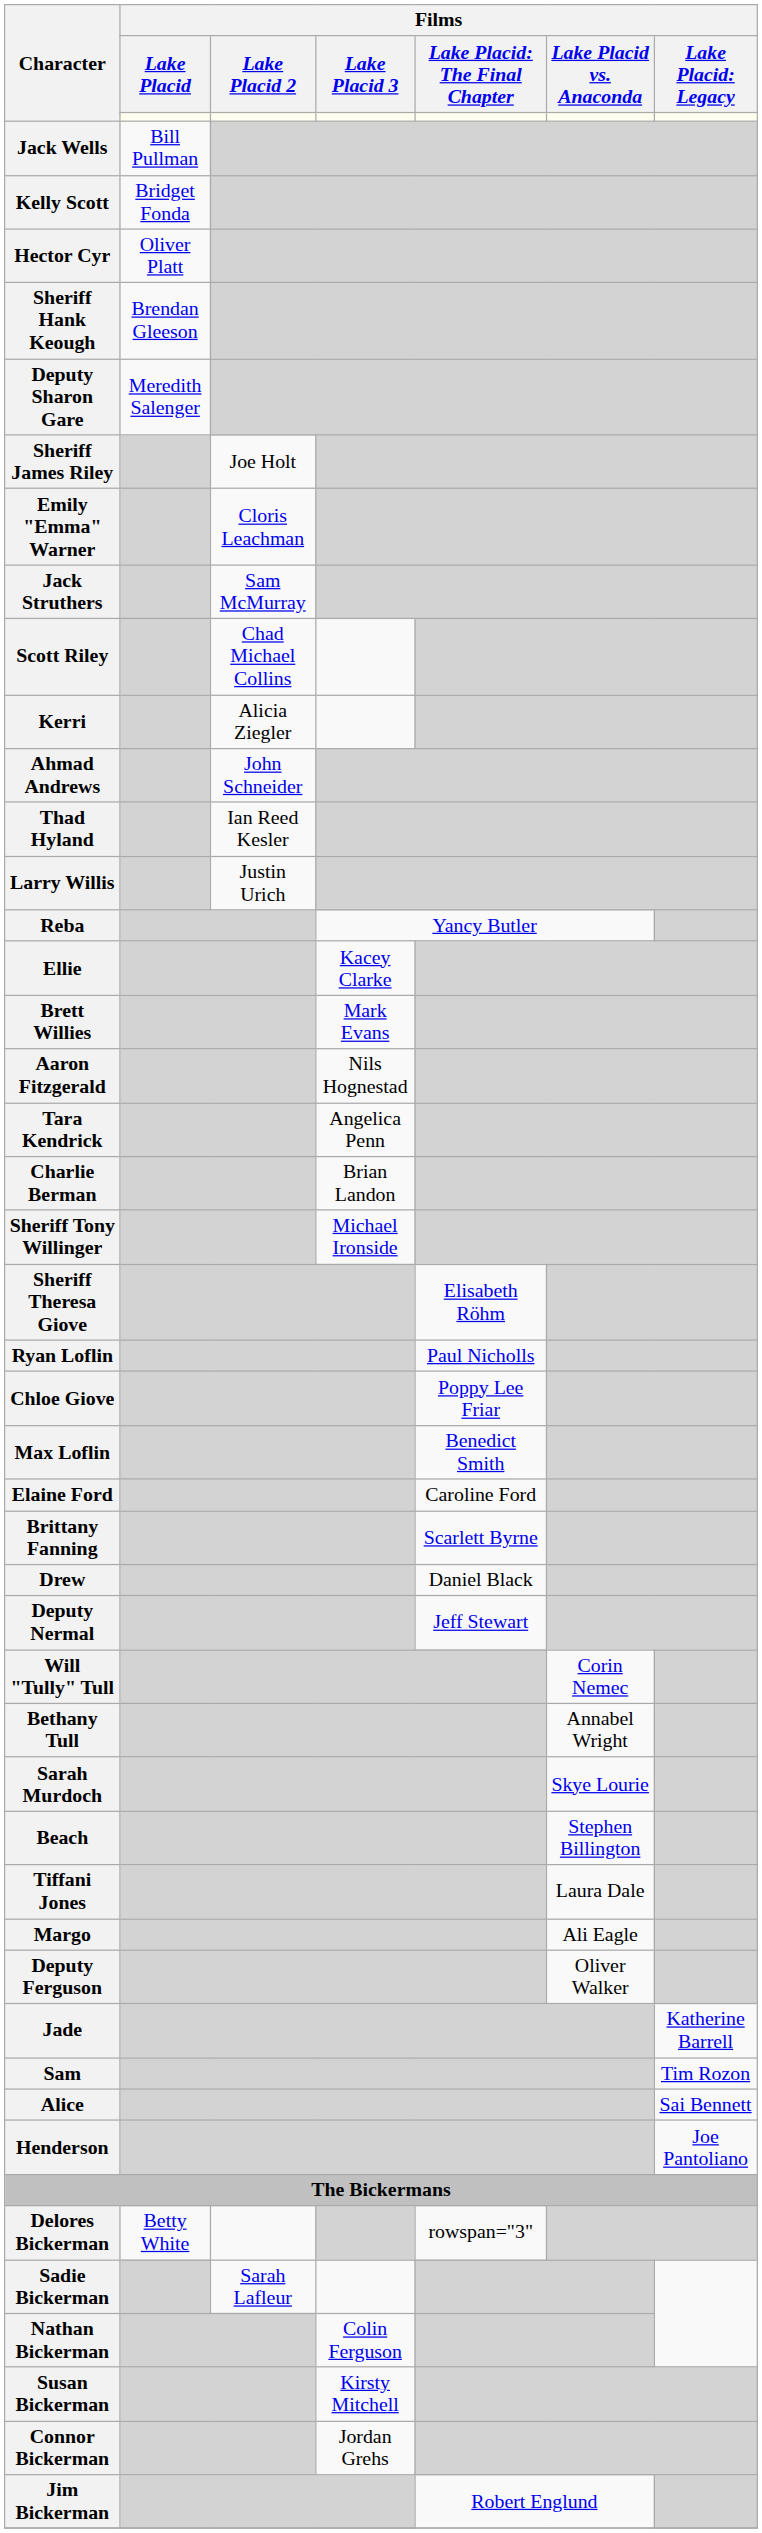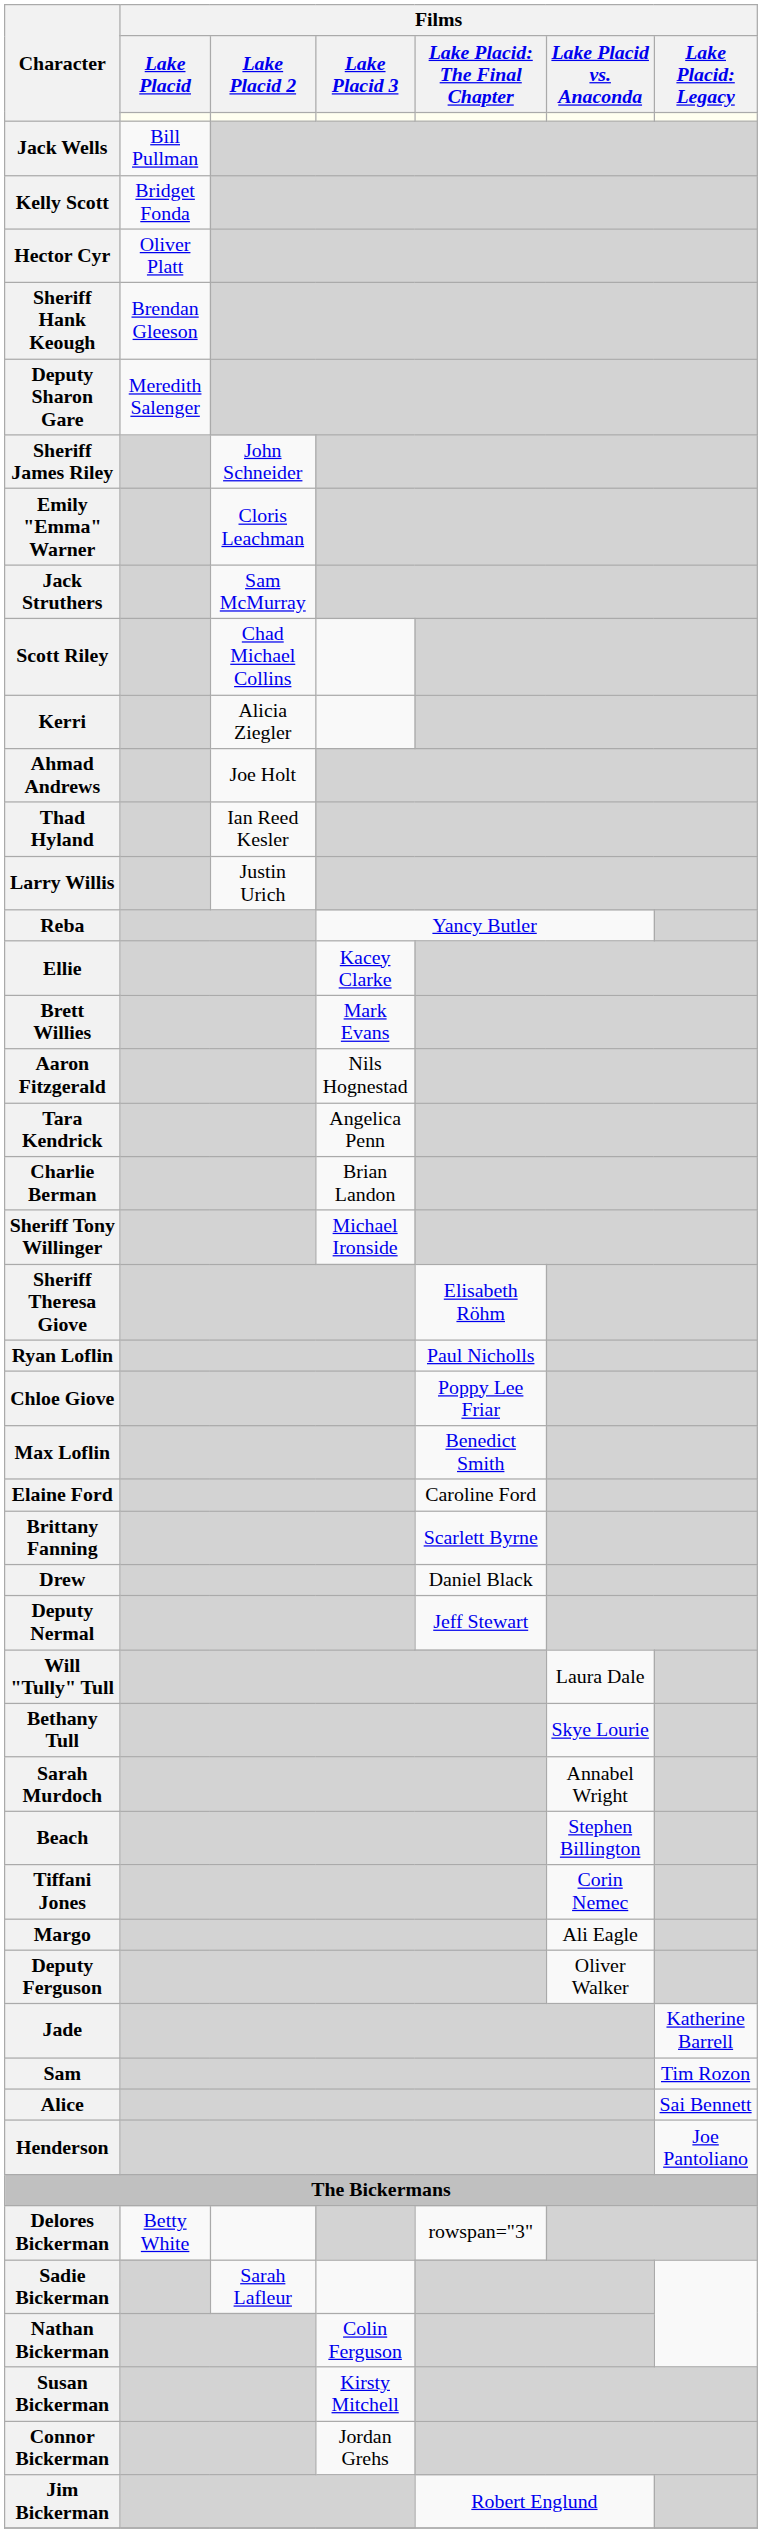(263, 461) Joe Holt -> (263, 461) John Schneider
(263, 775) John Schneider -> (263, 775) Joe Holt
(600, 1676) Corin Nemec -> (600, 1676) Laura Dale
(600, 1730) Annabel Wright -> (600, 1730) Skye Lourie
(600, 1783) Skye Lourie -> (600, 1783) Annabel Wright
(600, 1891) Laura Dale -> (600, 1891) Corin Nemec
